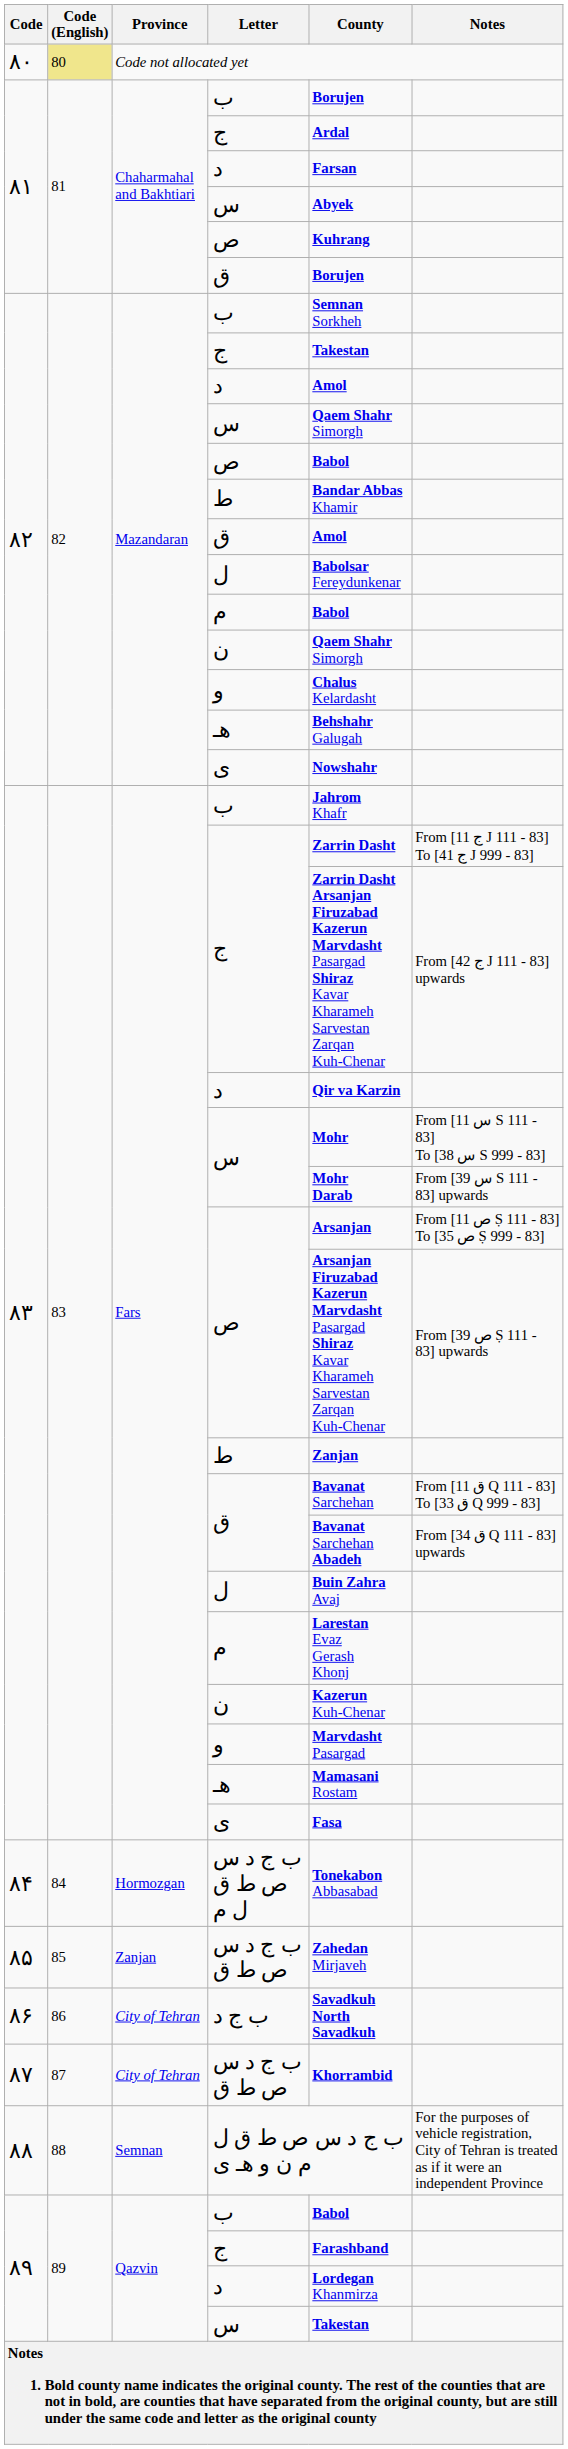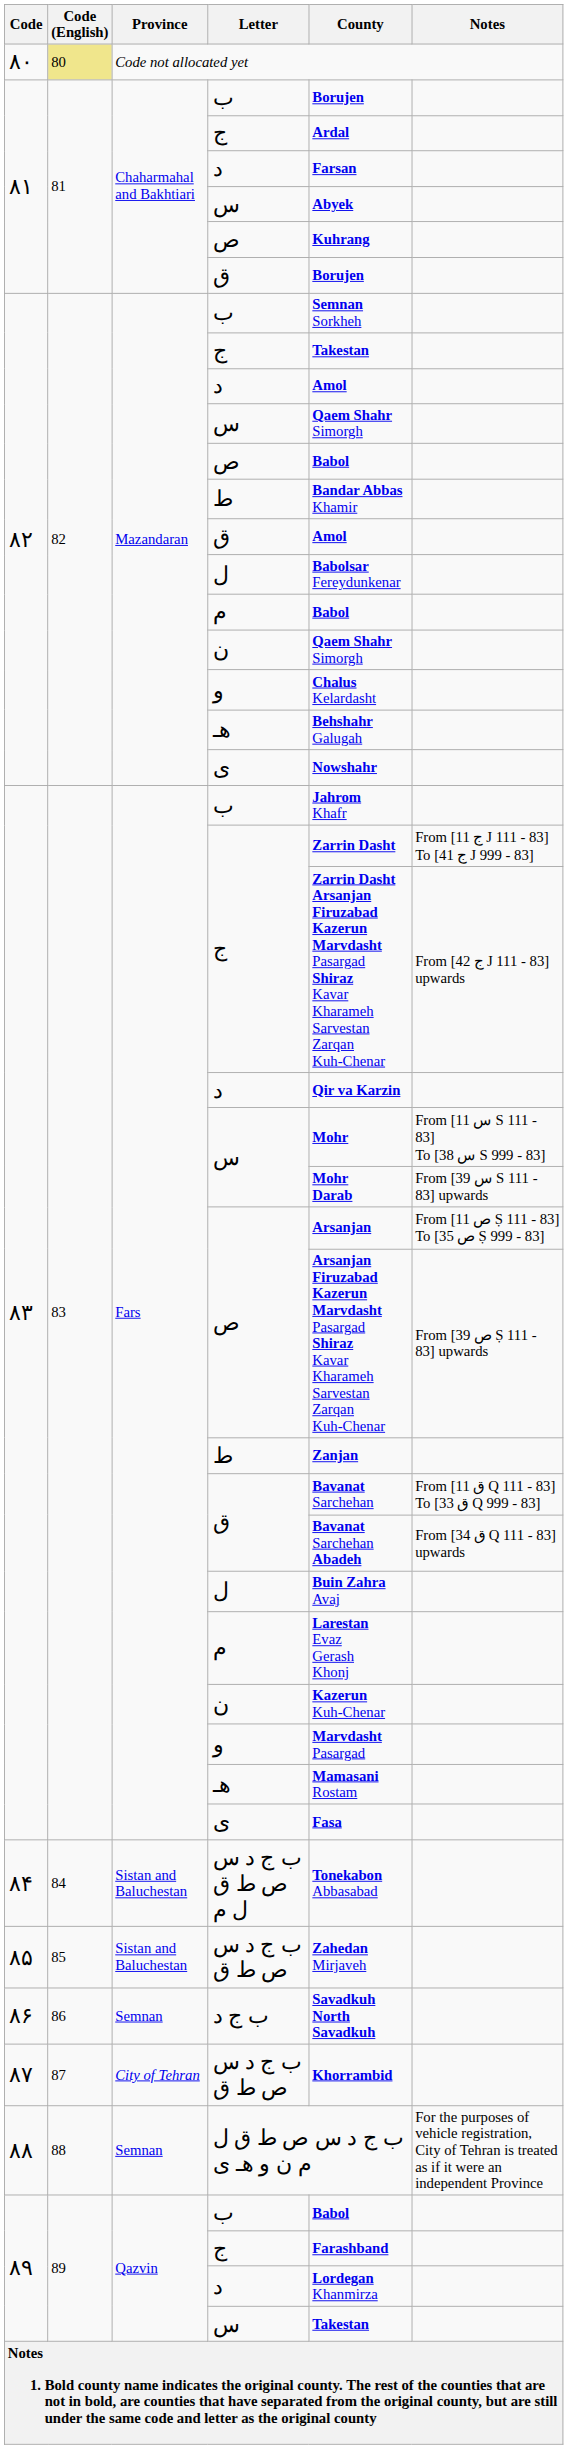(150, 1883) Hormozgan -> (151, 1883) Sistan and Baluchestan
(136, 1957) Zanjan -> (151, 1957) Sistan and Baluchestan
(158, 2016) City of Tehran -> (139, 2016) Semnan
